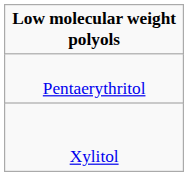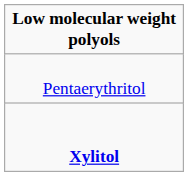(94, 157) normal -> (94, 157) bold
